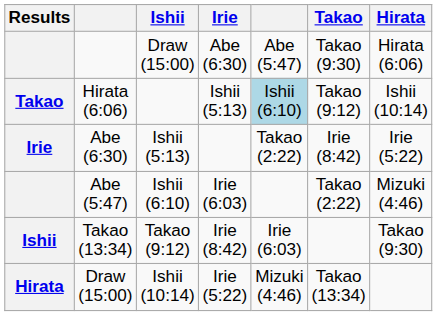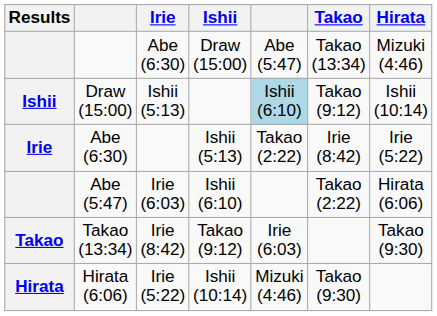columns swapped: (168, 18) <-> (225, 18)
(339, 54) Takao (9:30) -> (339, 54) Takao (13:34)
(401, 54) Hirata (6:06) -> (401, 54) Mizuki (4:46)
(39, 101) Takao -> (39, 101) Ishii
(105, 101) Hirata (6:06) -> (105, 101) Draw (15:00)
(401, 194) Mizuki (4:46) -> (401, 194) Hirata (6:06)
(39, 240) Ishii -> (39, 240) Takao
(105, 286) Draw (15:00) -> (105, 286) Hirata (6:06)
(339, 286) Takao (13:34) -> (339, 286) Takao (9:30)
